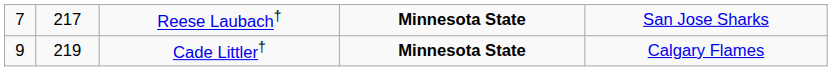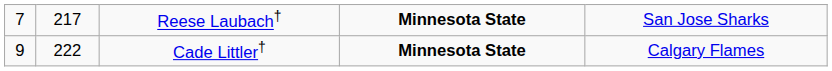(67, 50) 219 -> (67, 50) 222
